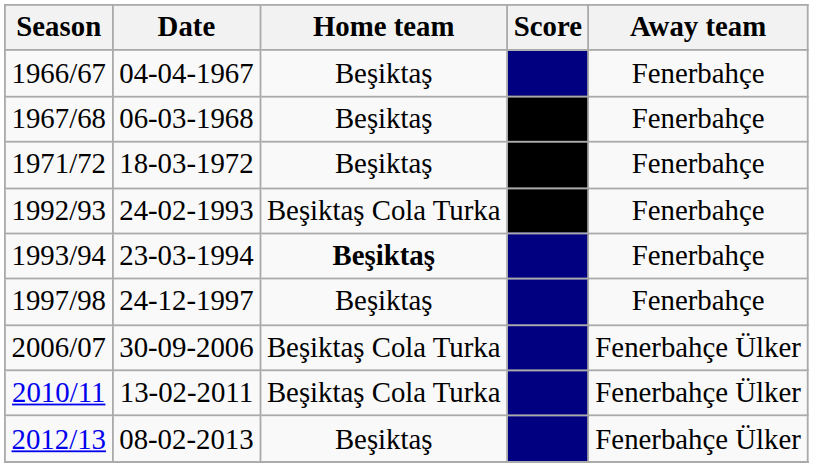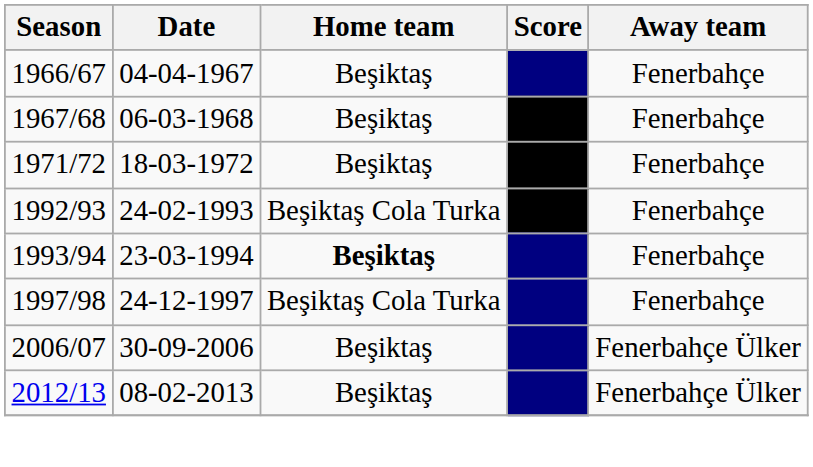(384, 301) Beşiktaş -> (384, 301) Beşiktaş Cola Turka
(384, 347) Beşiktaş Cola Turka -> (384, 347) Beşiktaş
- row: (59, 392)
